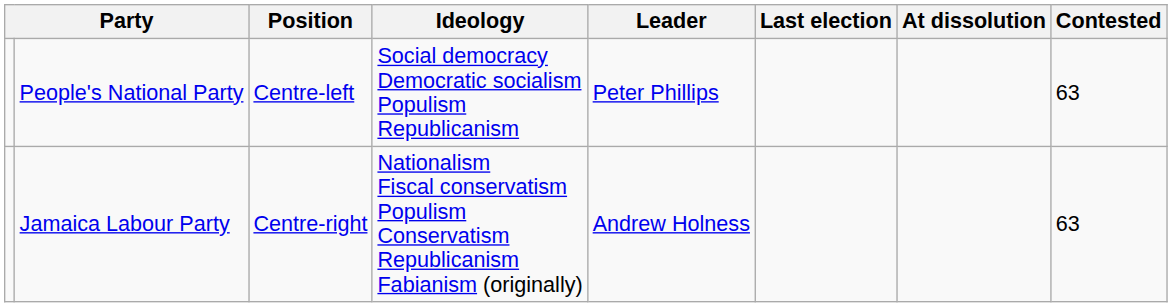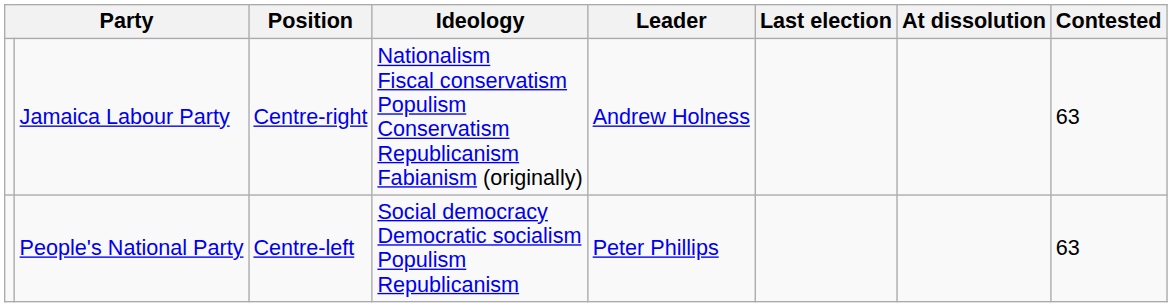rows swapped: (125, 223) <-> (132, 92)
